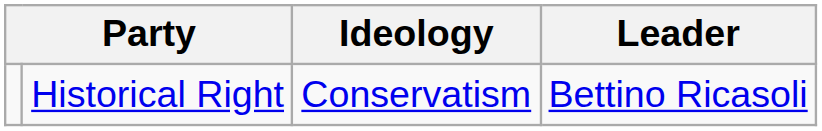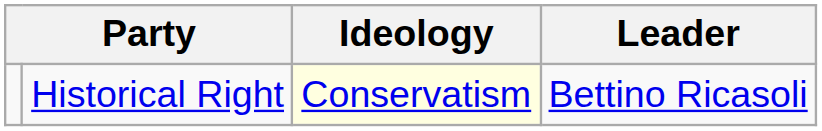(416, 93) no background -> (416, 93) lightyellow background
